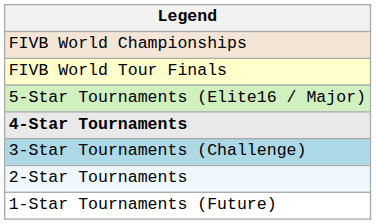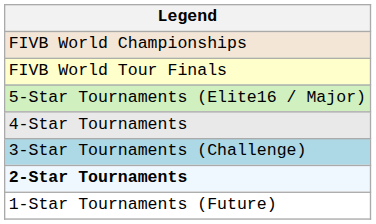(98, 125) bold -> (98, 125) normal
(98, 179) normal -> (98, 179) bold
